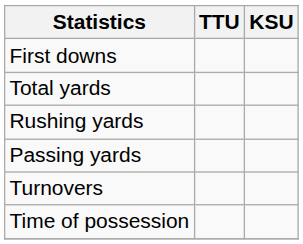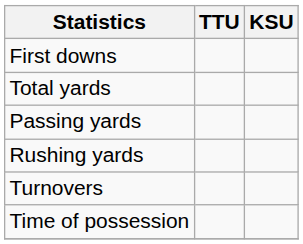rows swapped: (76, 121) <-> (75, 155)
